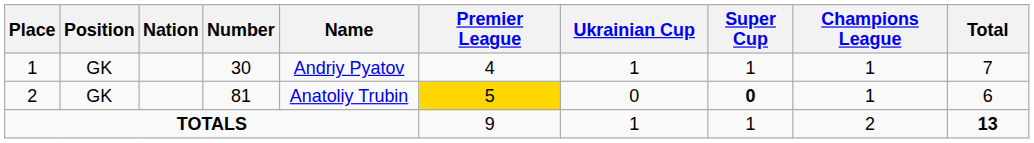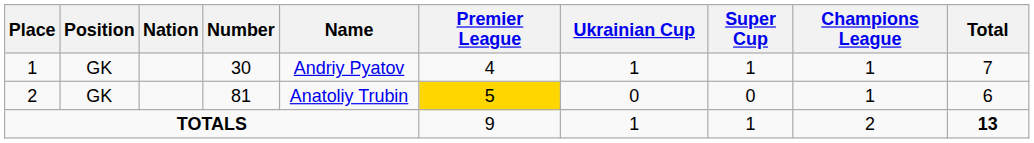(751, 96) bold -> (751, 96) normal
